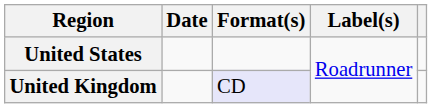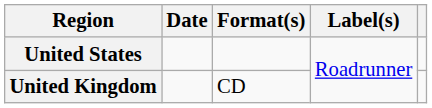(231, 86) lavender background -> (231, 86) no background
